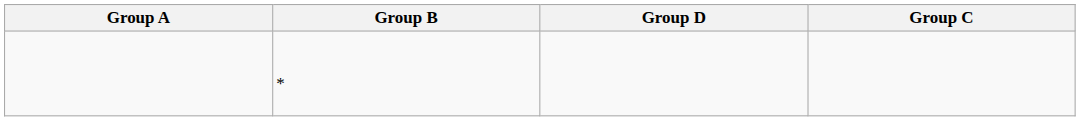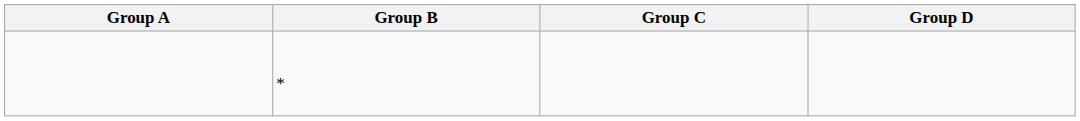columns swapped: (941, 17) <-> (674, 17)
